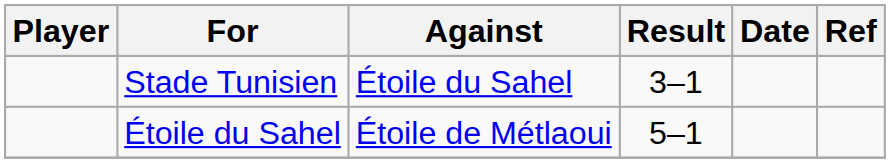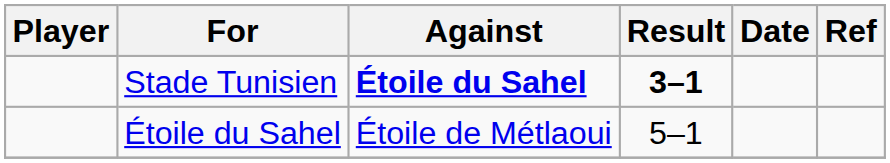(464, 82) normal -> (471, 82) bold
(676, 82) normal -> (676, 82) bold
